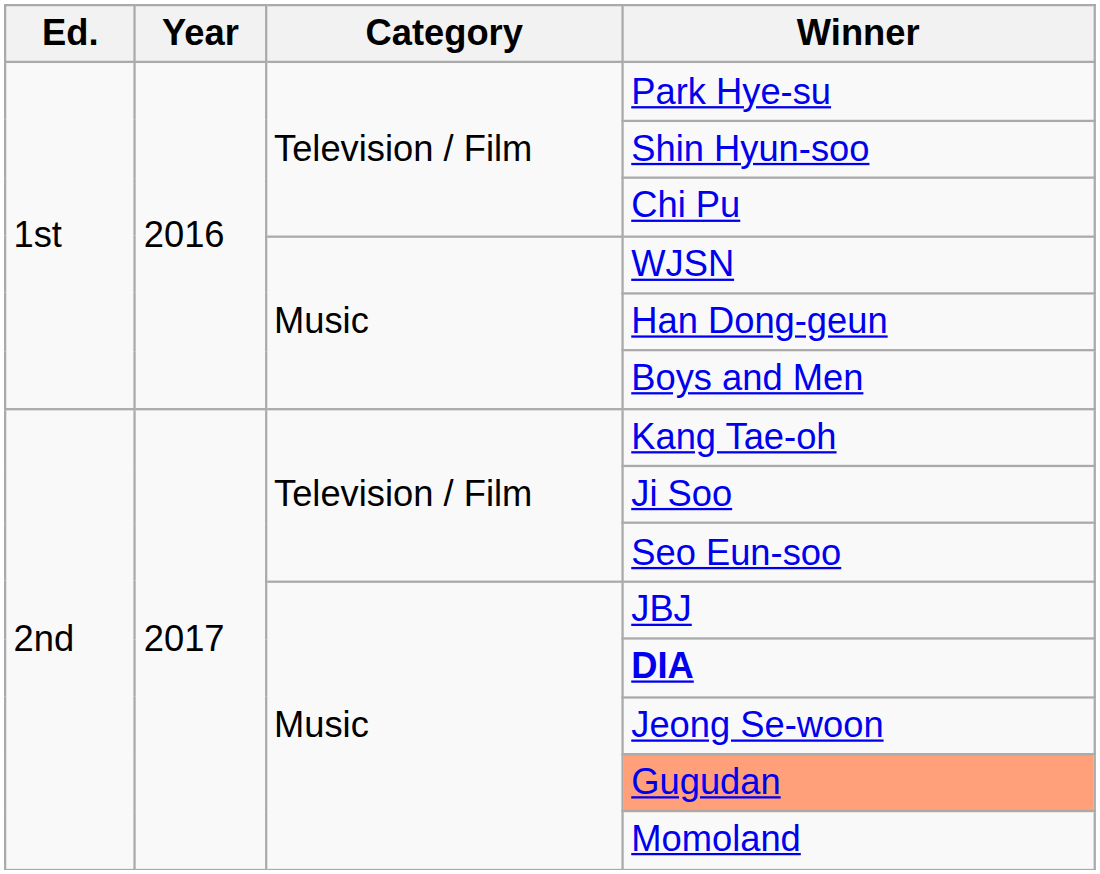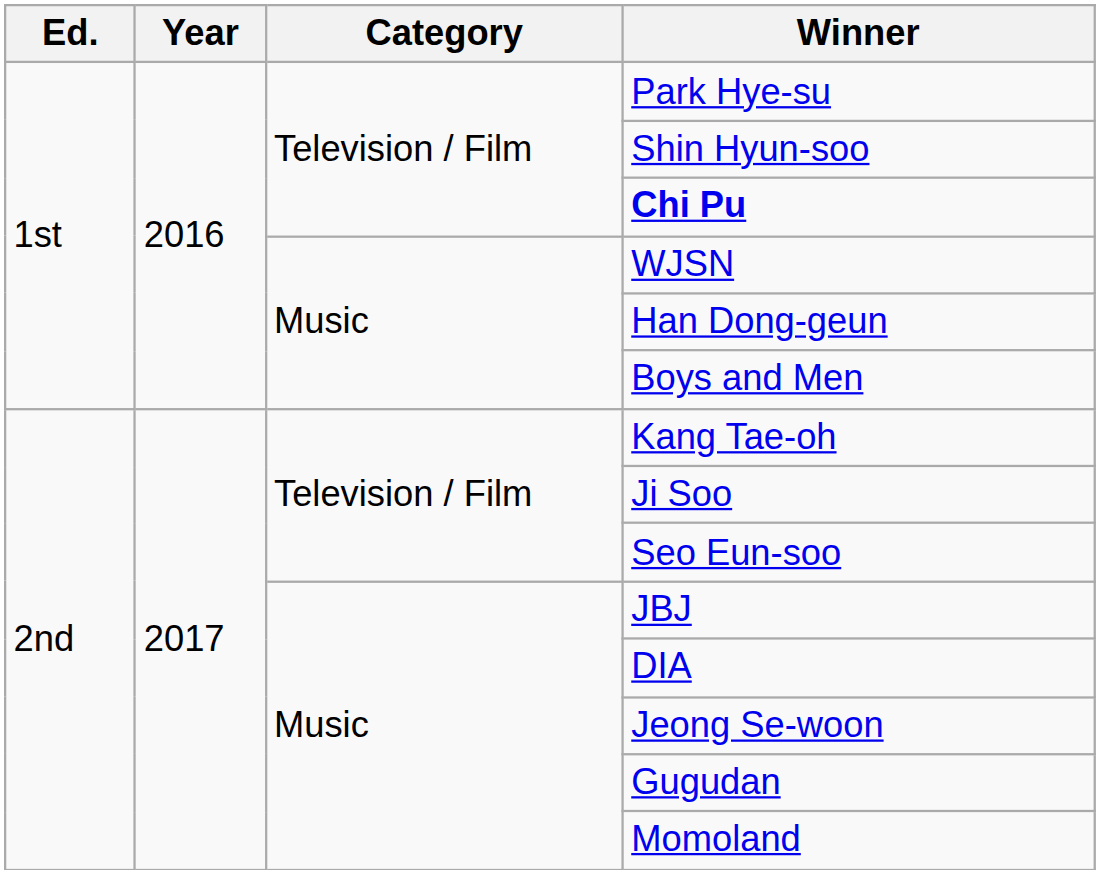(686, 206) normal -> (689, 206) bold
(663, 666) bold -> (662, 666) normal
(706, 782) lightsalmon background -> (706, 782) no background
